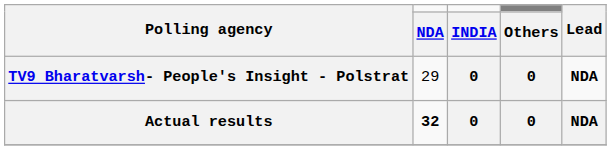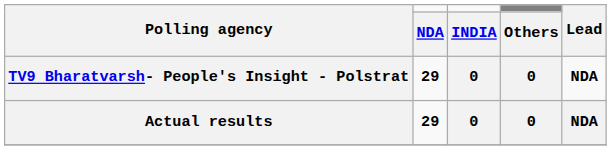(430, 79) normal -> (430, 79) bold
(430, 123) 32 -> (430, 123) 29
